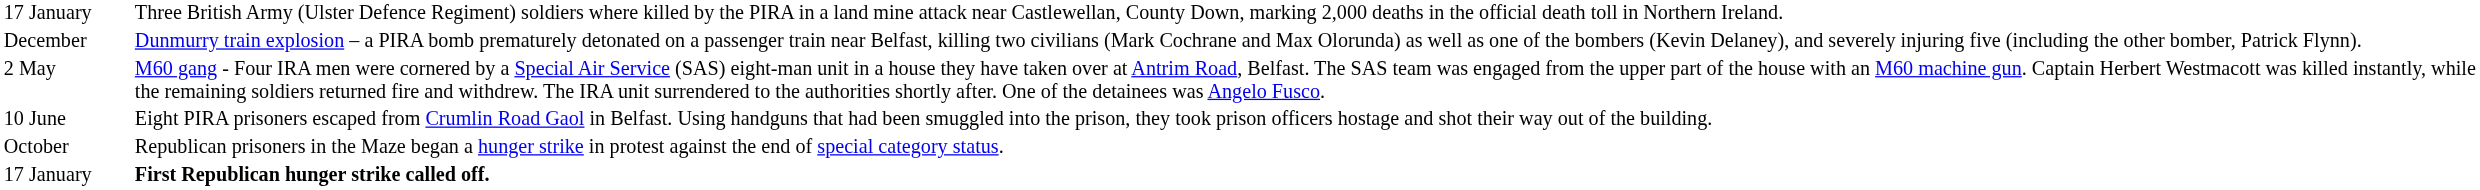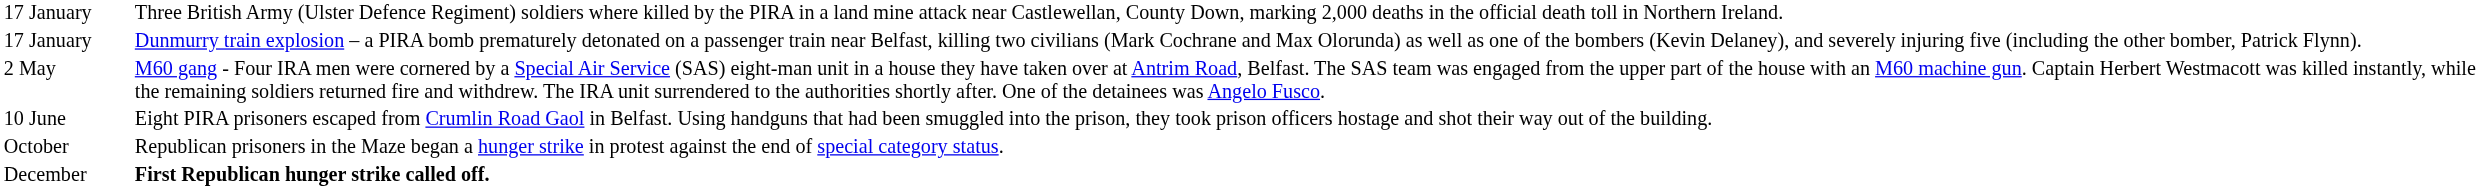(45, 40) December -> (48, 40) 17 January
(48, 174) 17 January -> (45, 174) December
